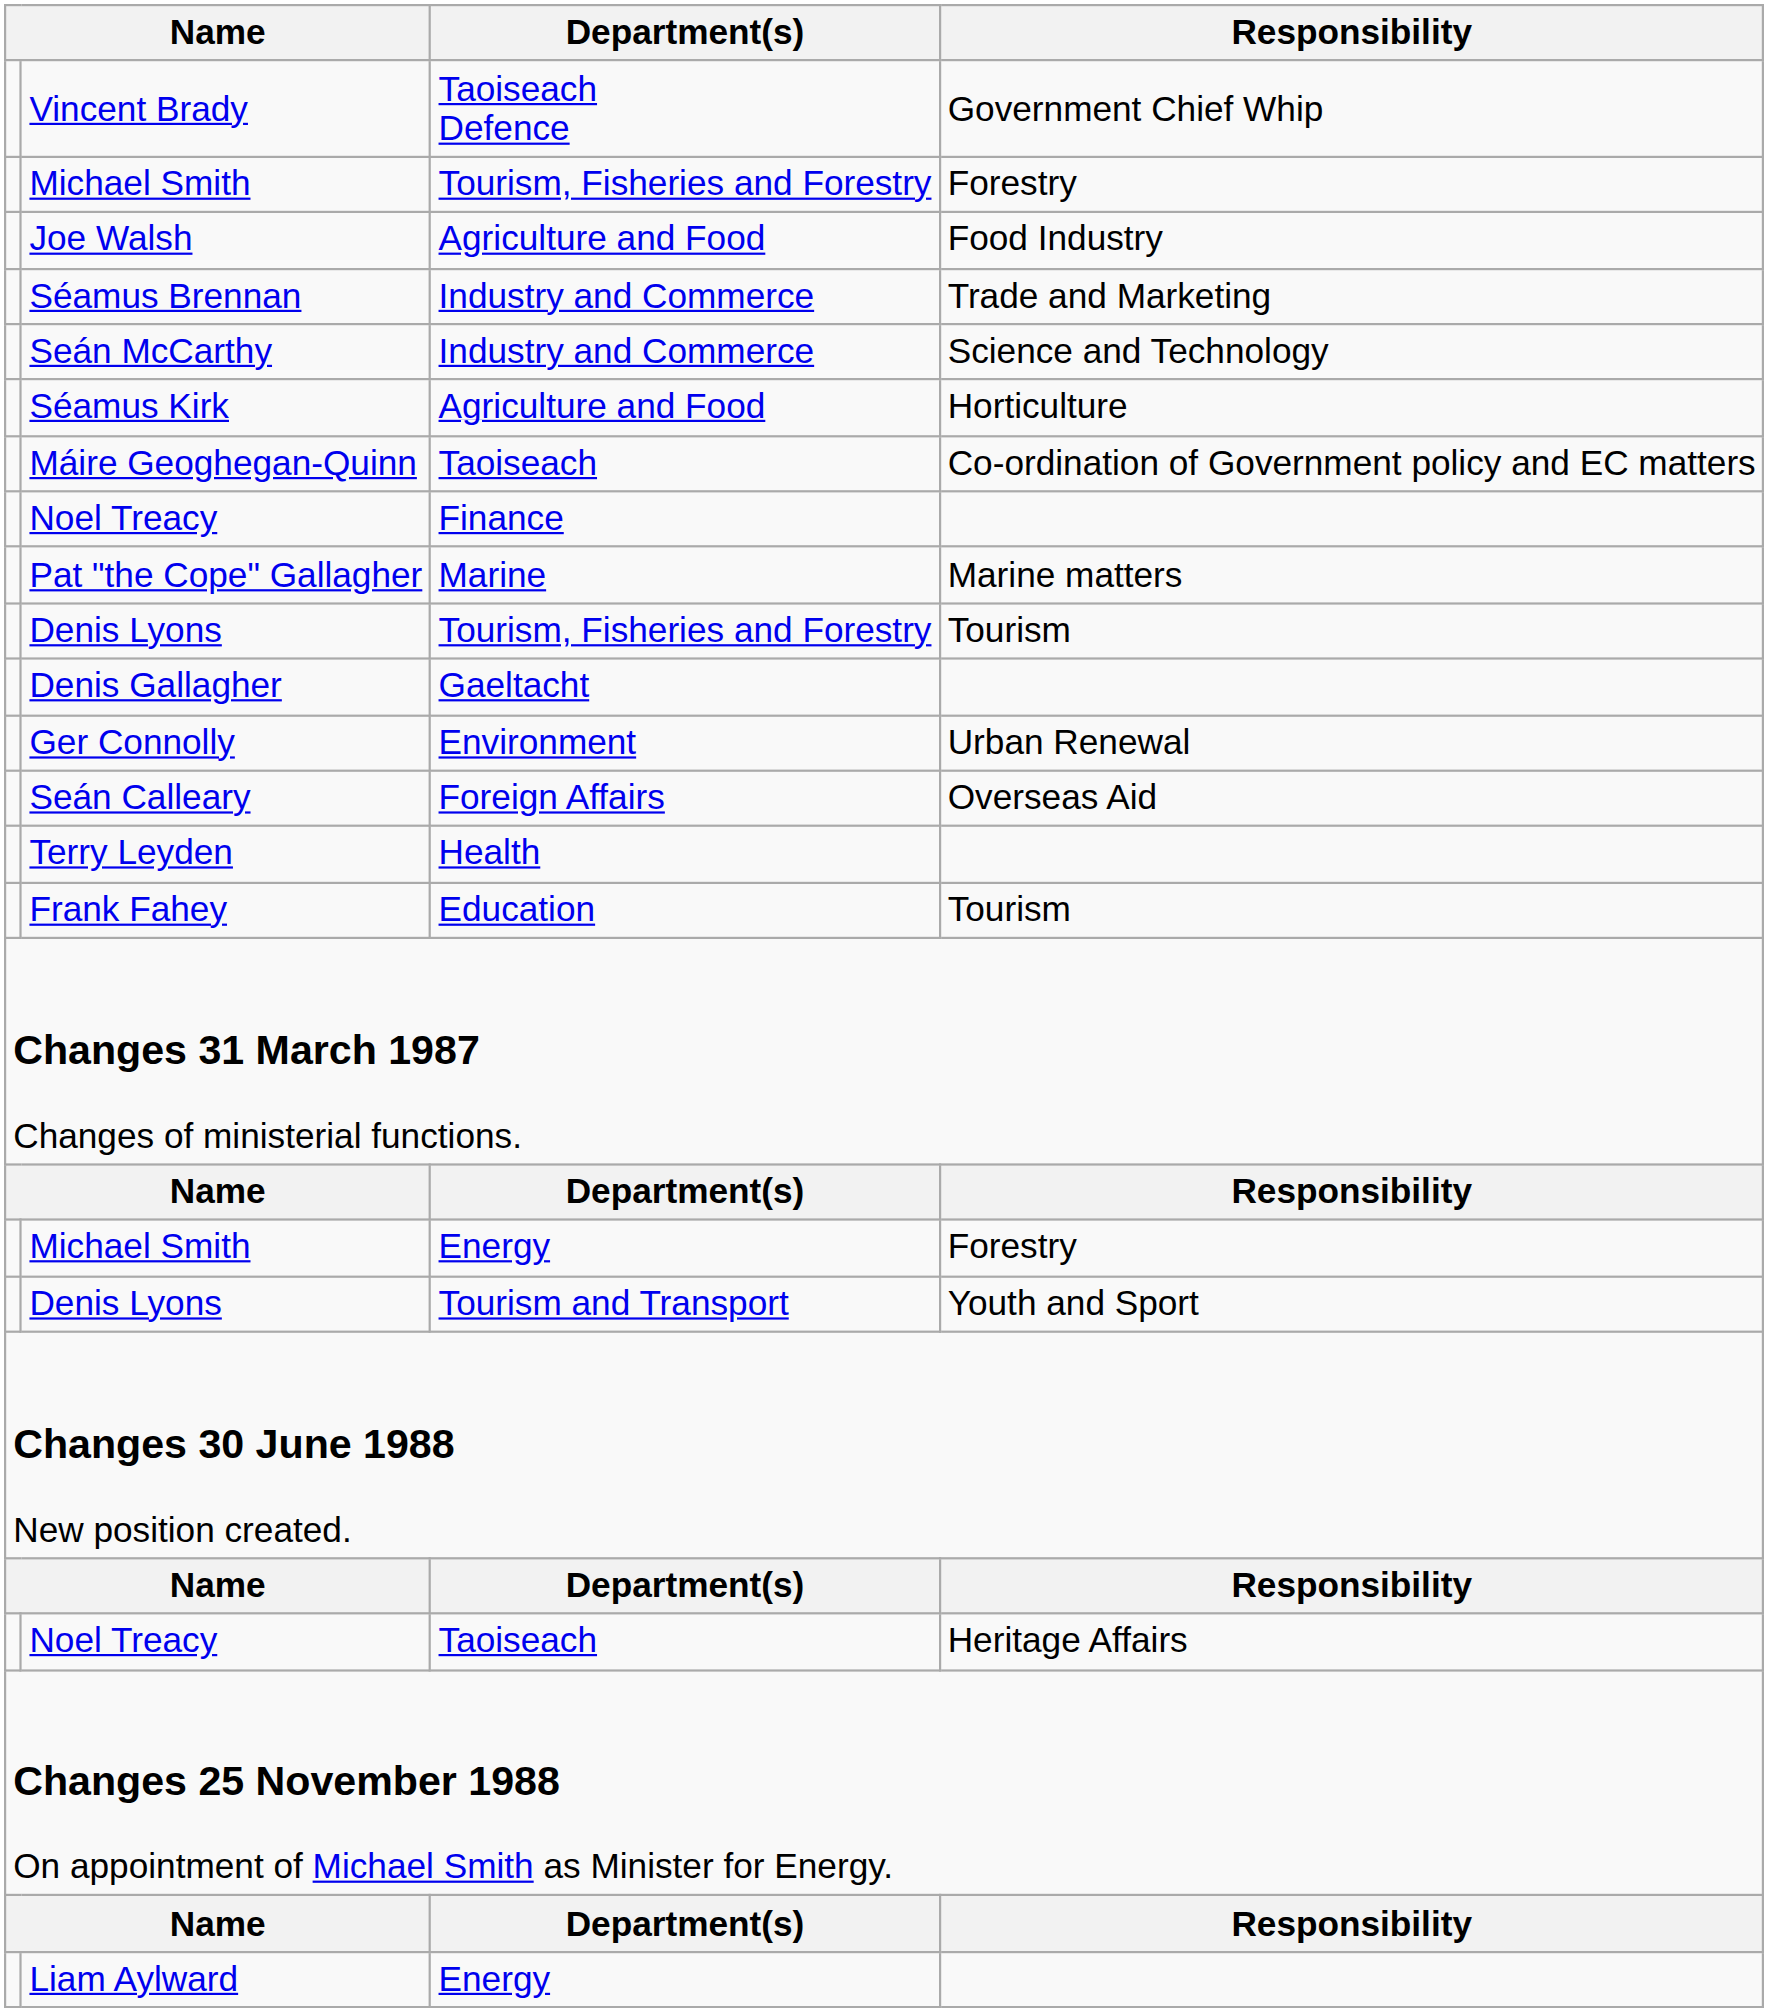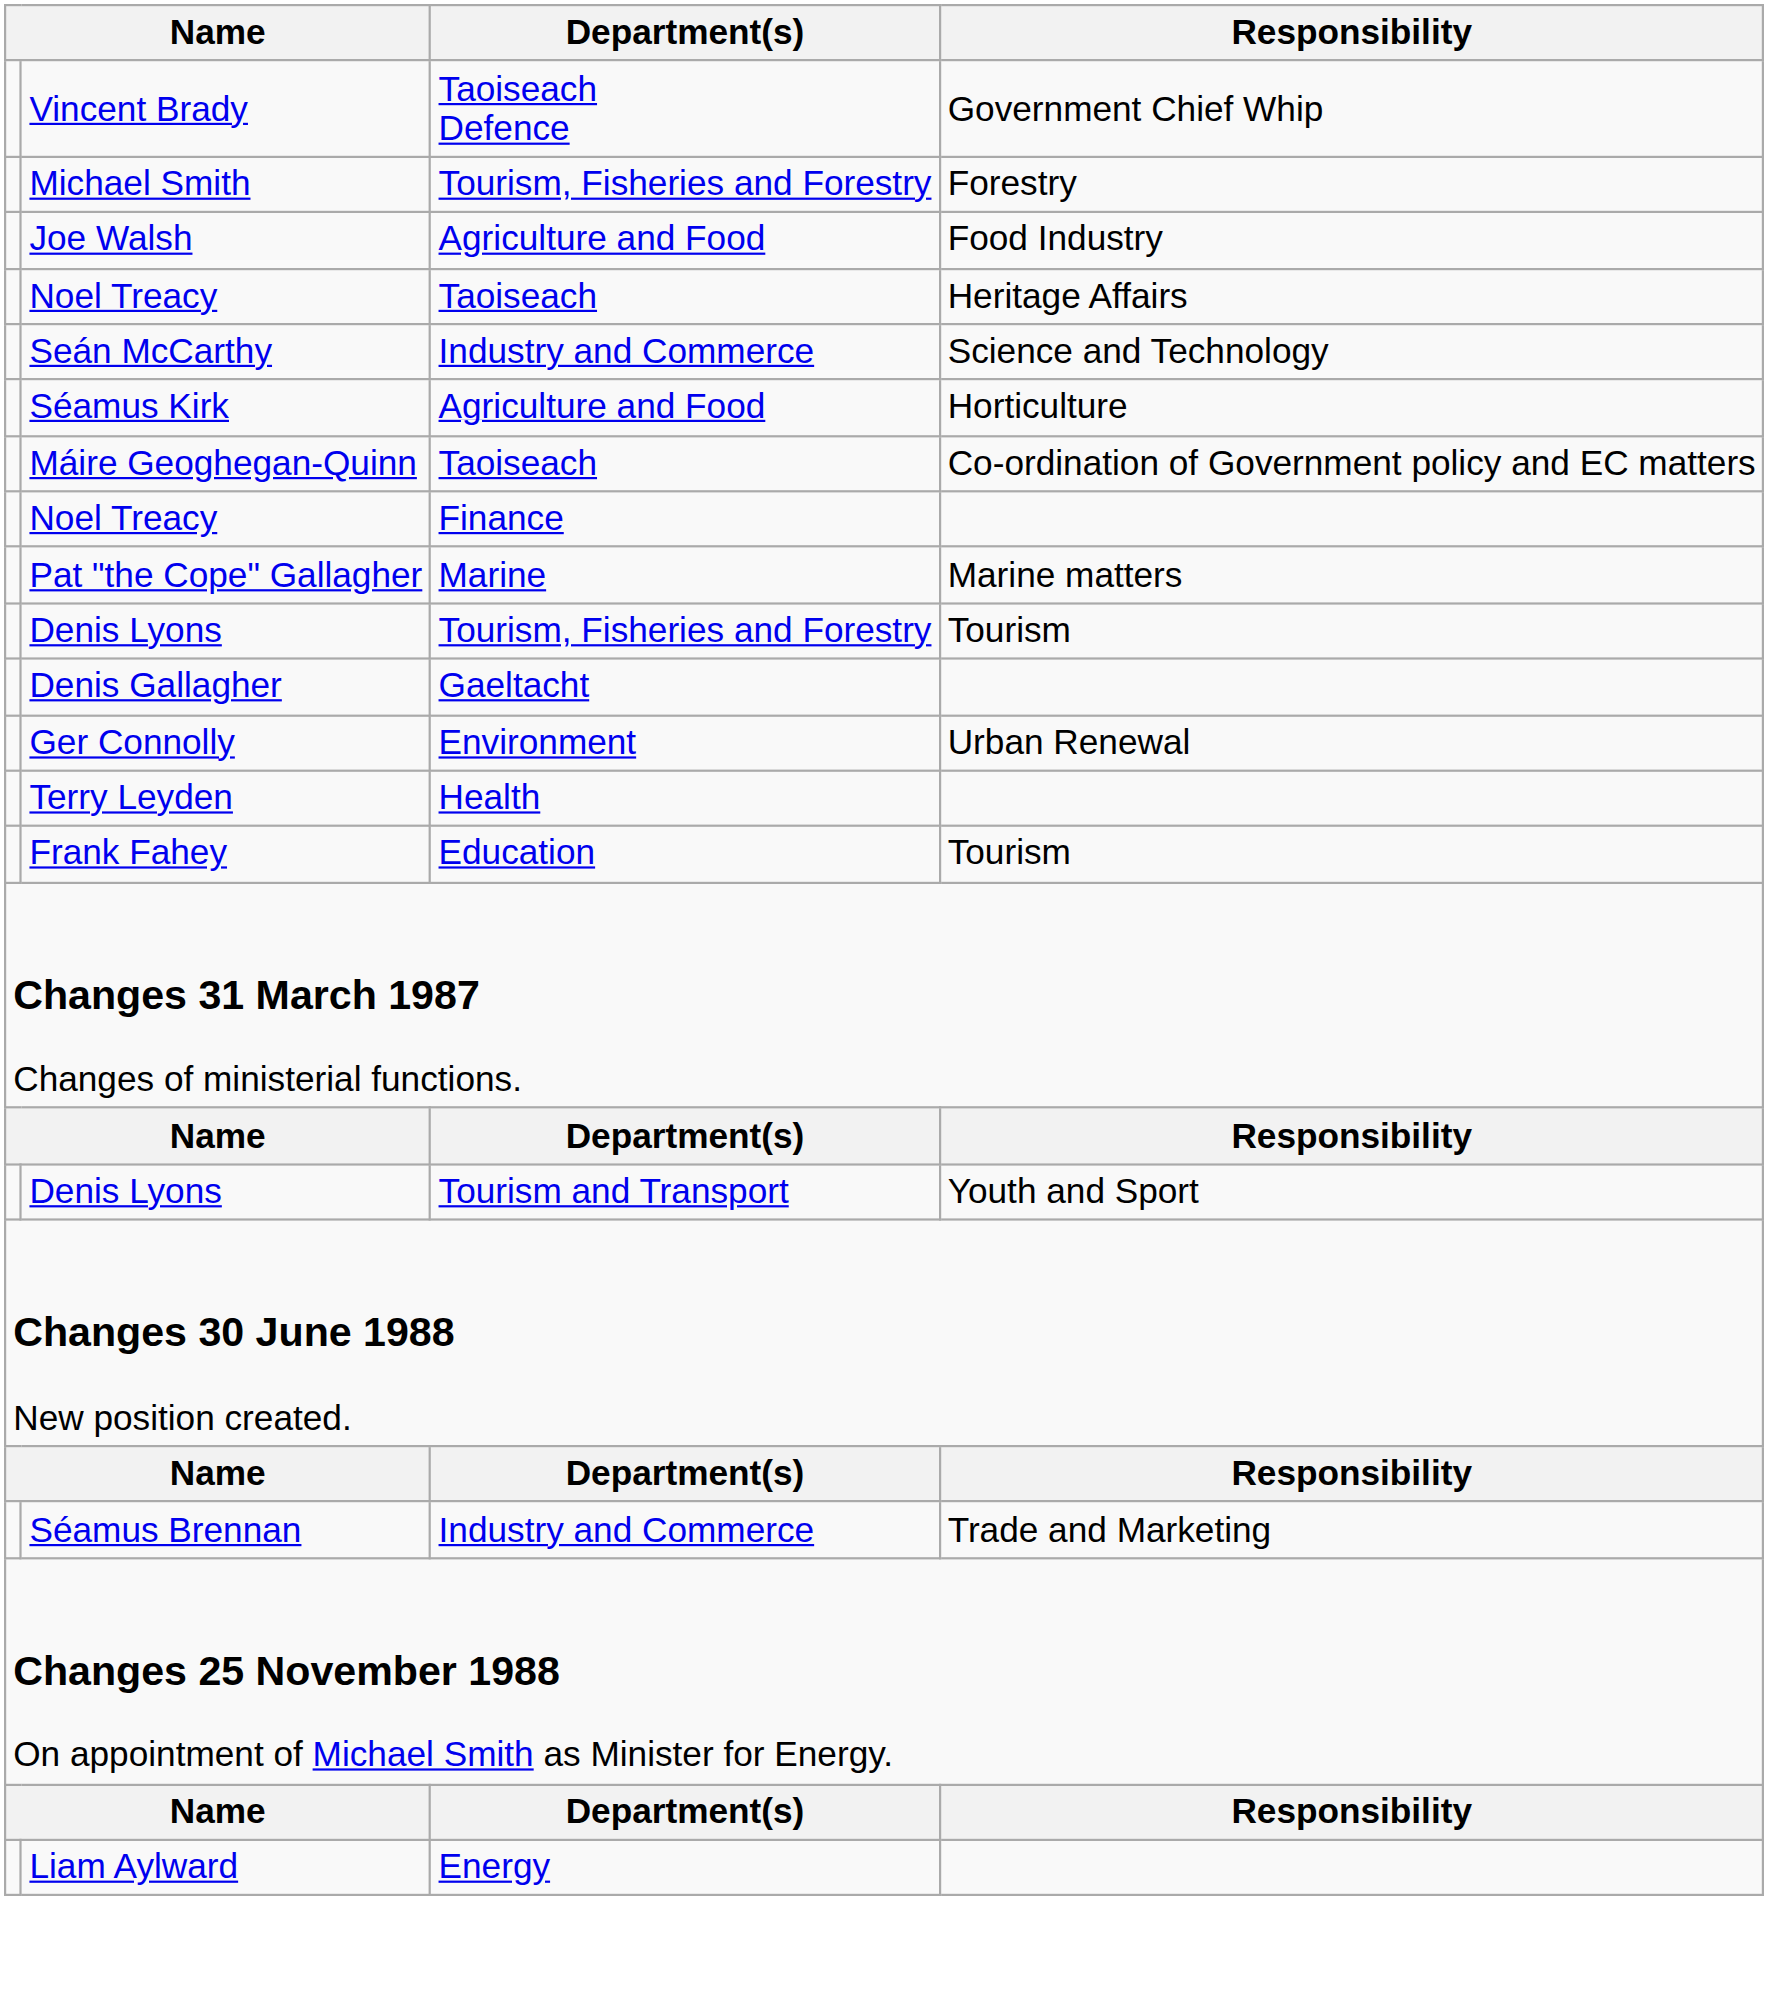rows swapped: (165, 295) <-> (123, 1640)
- row: (140, 797)
- row: (140, 1247)
